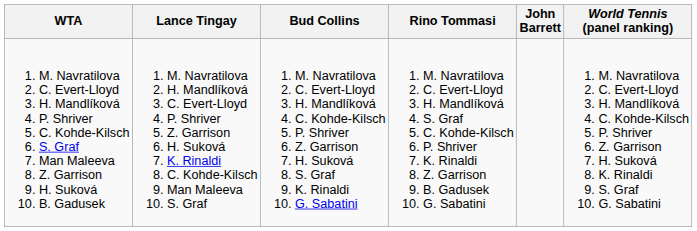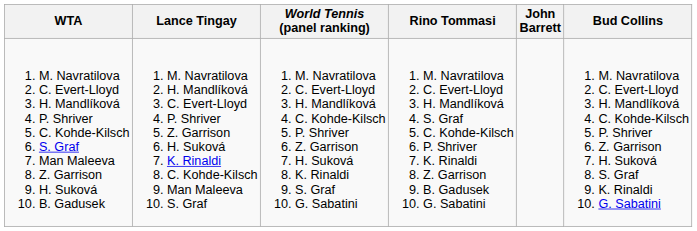columns swapped: (325, 21) <-> (628, 21)
